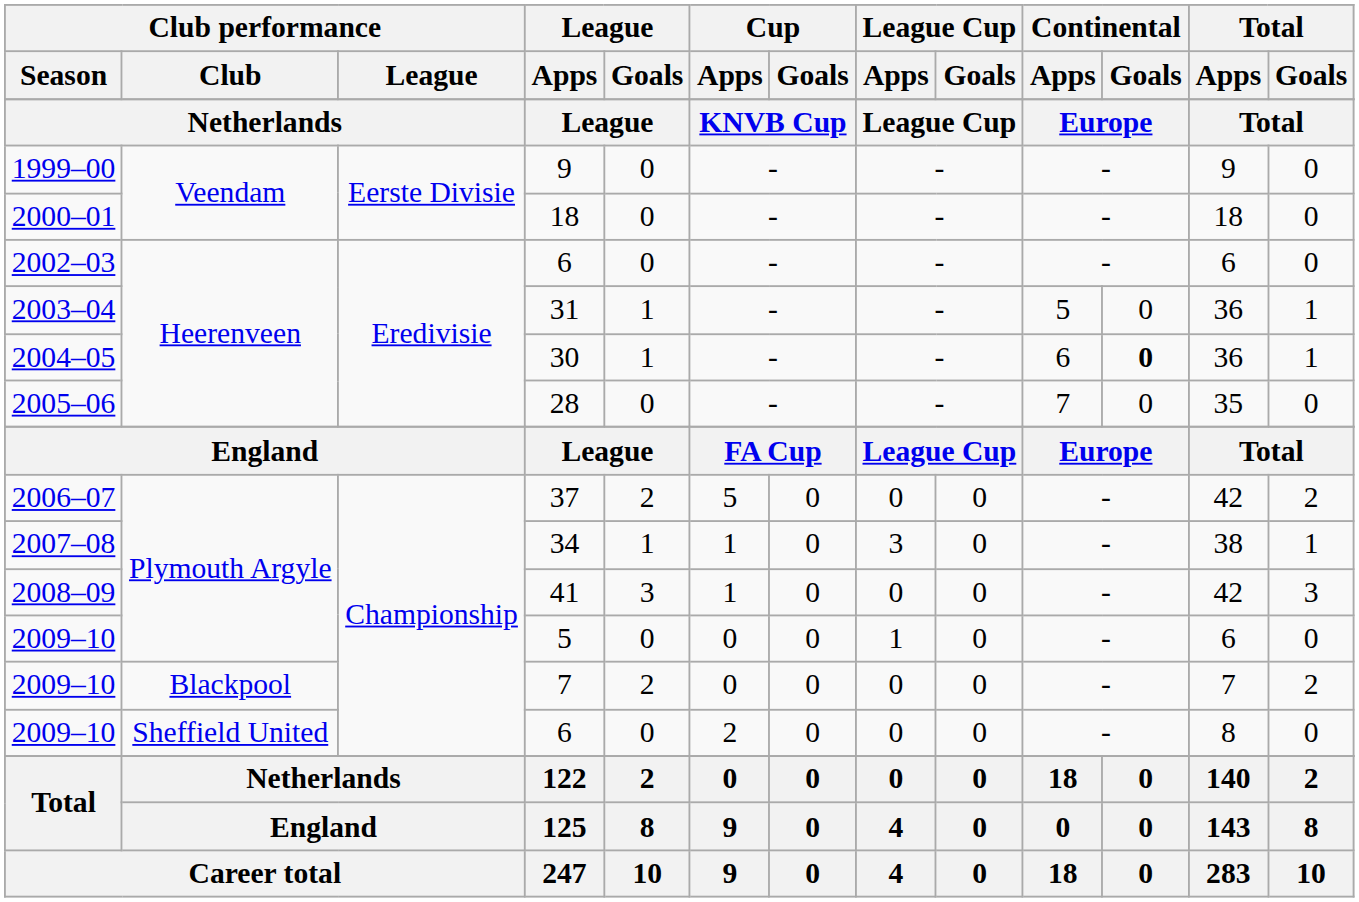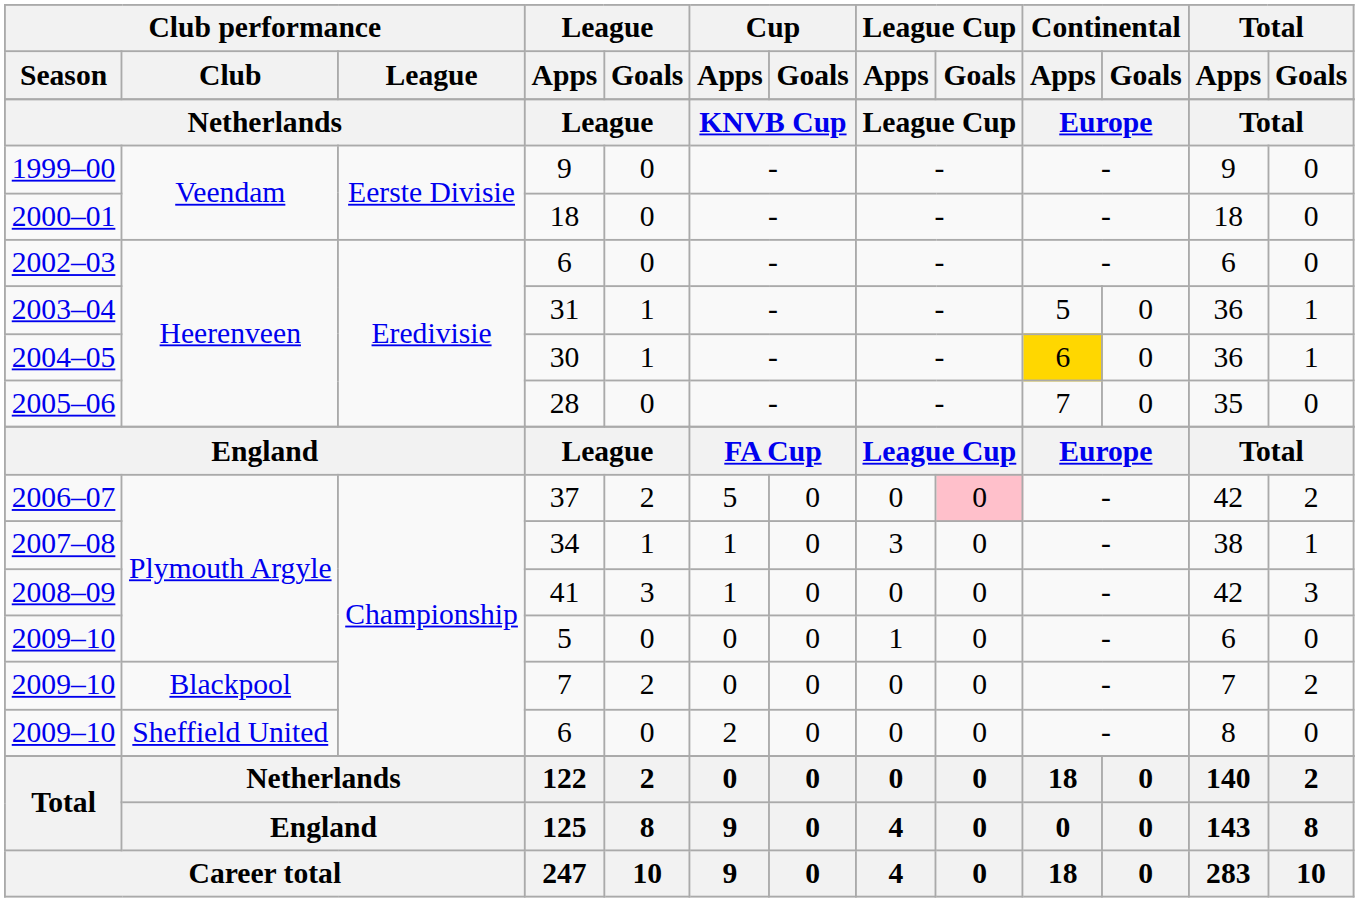(1063, 356) no background -> (1063, 356) gold background
(1146, 356) bold -> (1146, 356) normal
(980, 497) no background -> (980, 497) pink background
